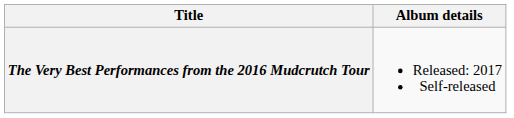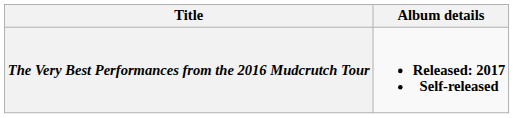(439, 78) normal -> (441, 78) bold
